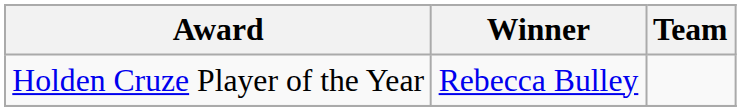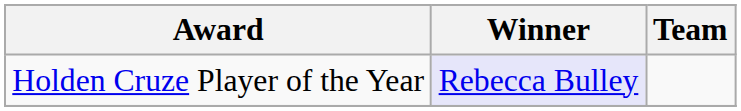(538, 79) no background -> (538, 79) lavender background
